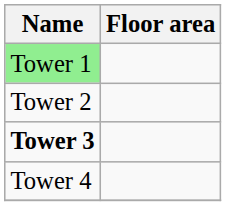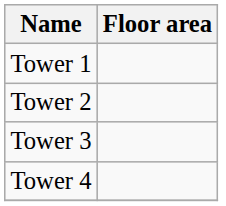(51, 63) lightgreen background -> (51, 63) no background
(53, 141) bold -> (51, 141) normal
